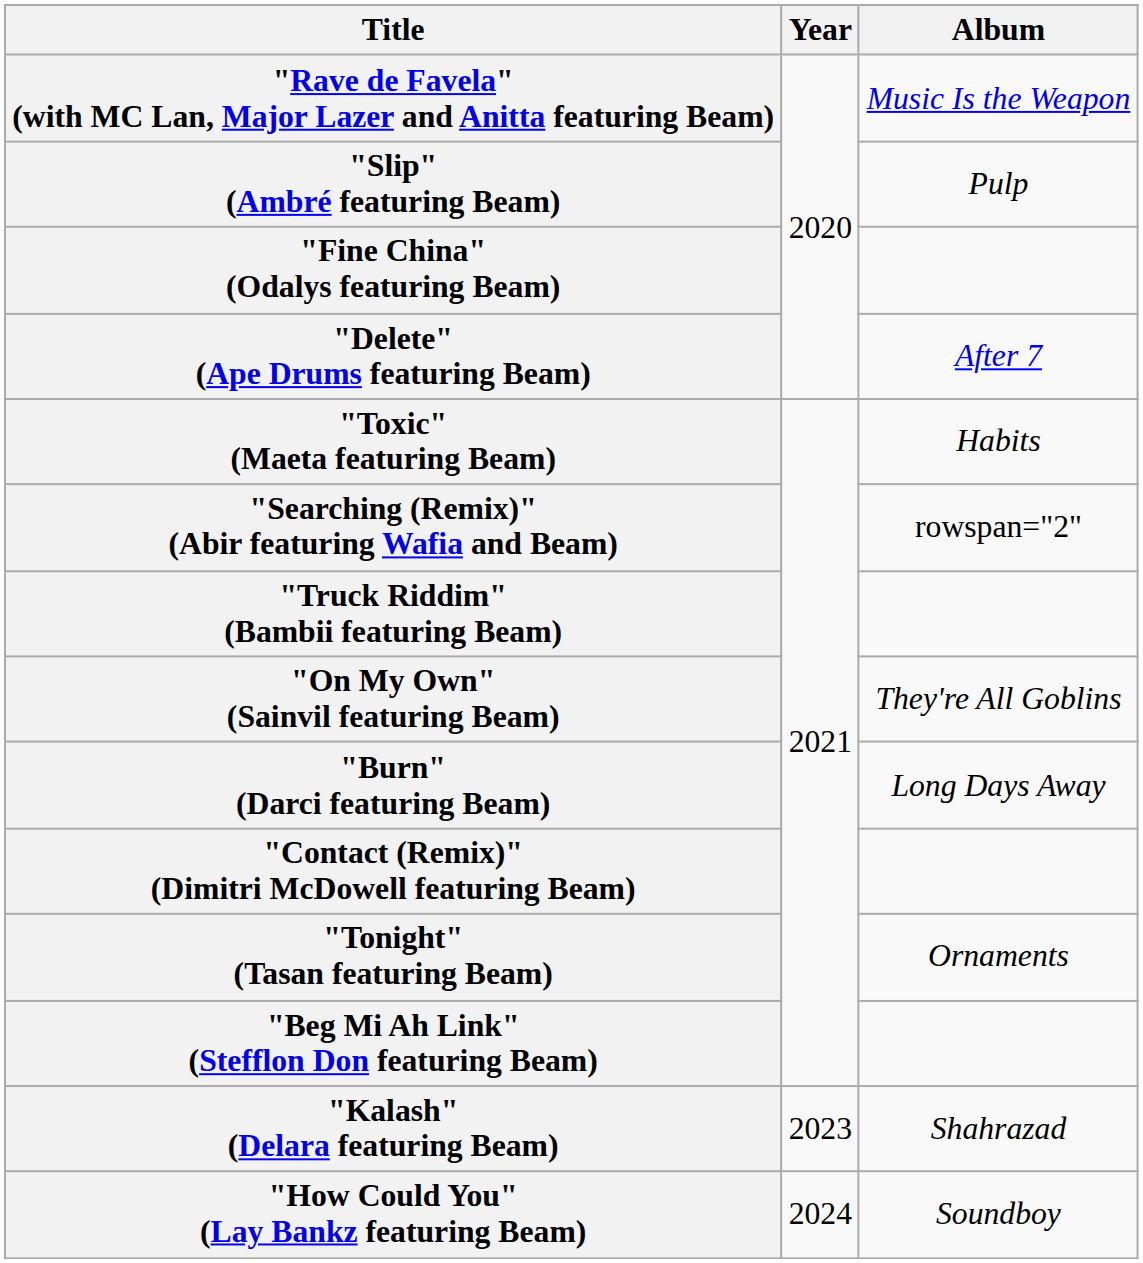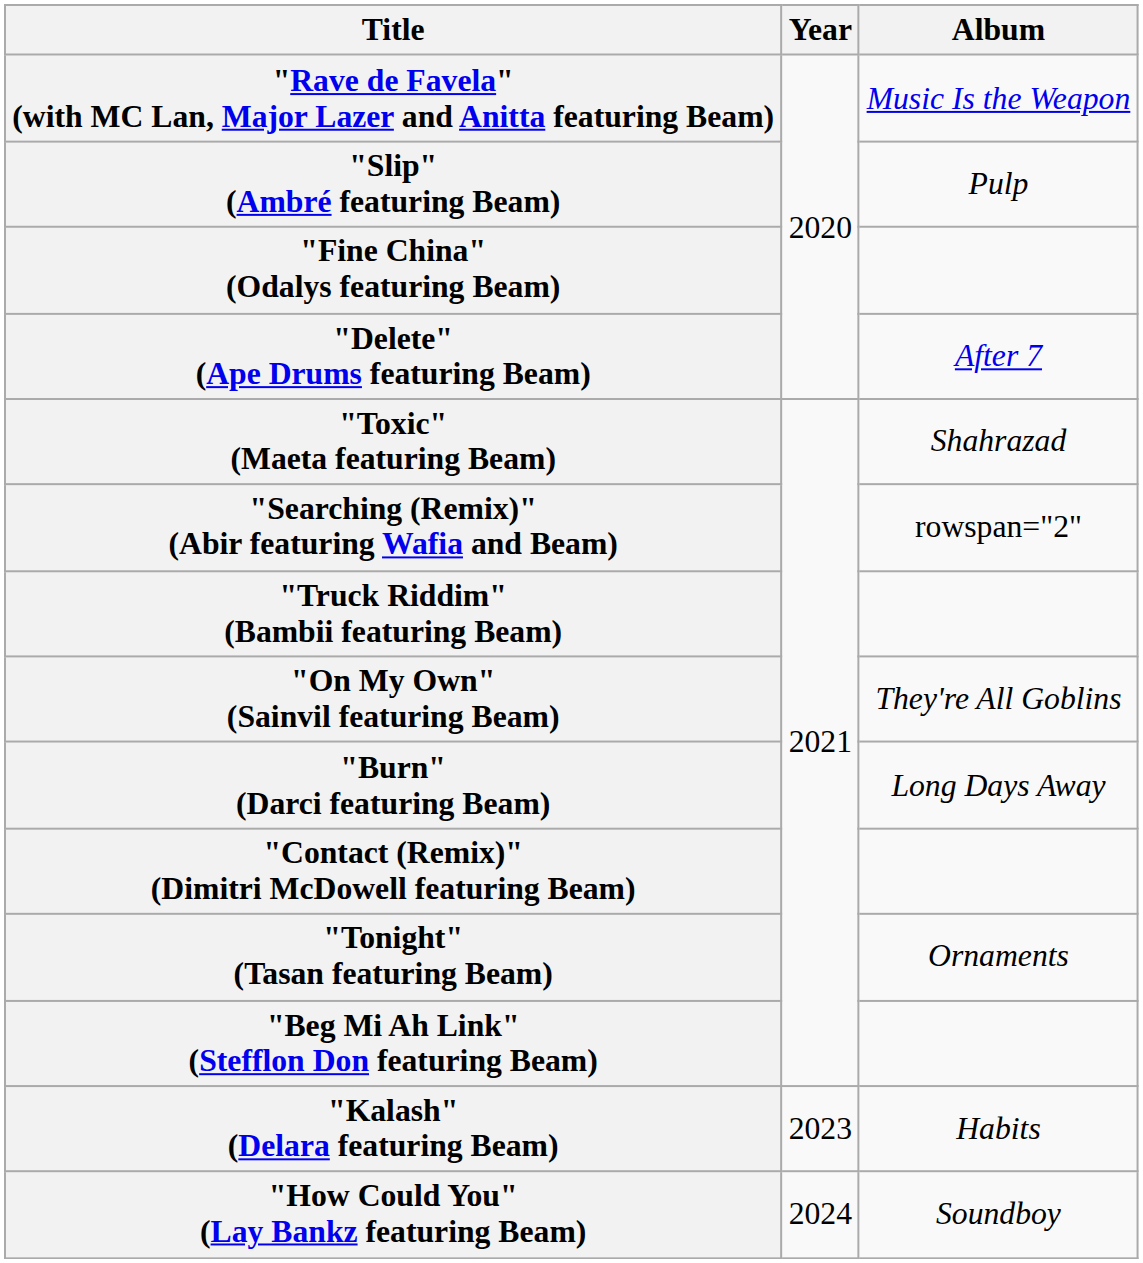(998, 441) Habits -> (998, 441) Shahrazad
(998, 1128) Shahrazad -> (998, 1128) Habits
